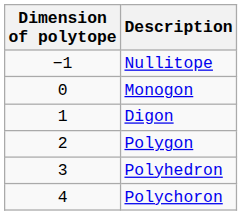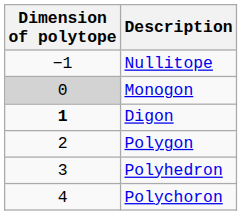(63, 90) no background -> (63, 90) lightgrey background
(63, 117) normal -> (63, 117) bold
